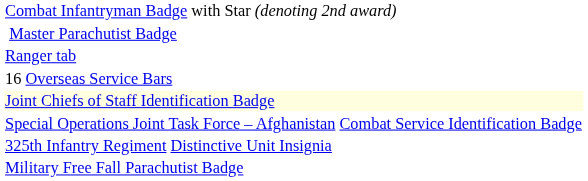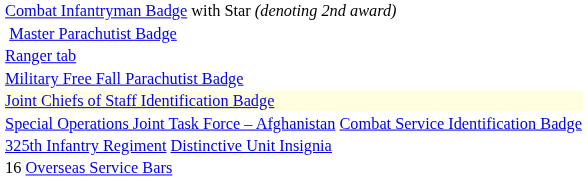(89, 78) 16 Overseas Service Bars -> (124, 78) Military Free Fall Parachutist Badge
(124, 168) Military Free Fall Parachutist Badge -> (89, 168) 16 Overseas Service Bars
